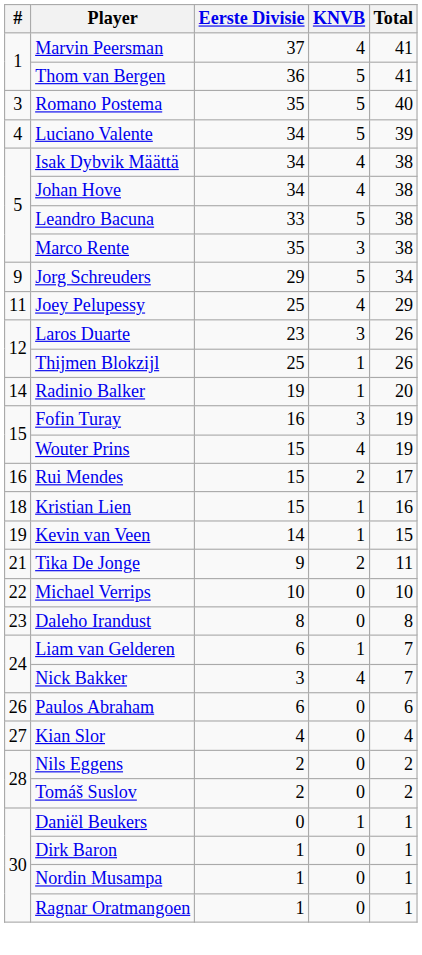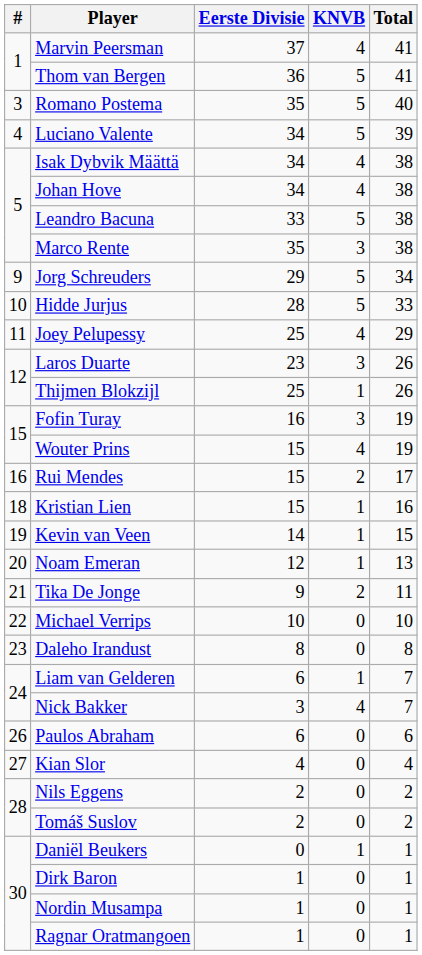+ row: (81, 305)
- row: (90, 391)
+ row: (88, 563)
